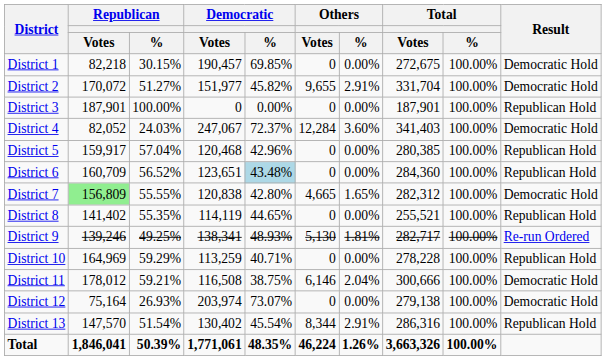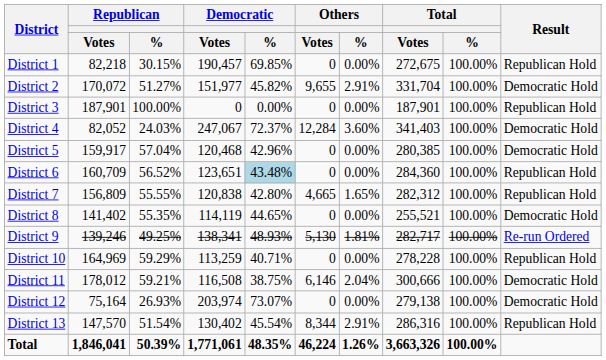(551, 64) Democratic Hold -> (550, 64) Republican Hold
(550, 150) Republican Hold -> (551, 150) Democratic Hold
(104, 194) lightgreen background -> (104, 194) no background
(551, 194) Democratic Hold -> (550, 194) Republican Hold
(550, 215) Republican Hold -> (551, 215) Democratic Hold
